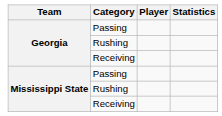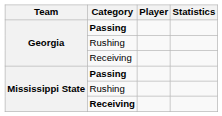(110, 27) normal -> (108, 27) bold
(110, 73) normal -> (108, 73) bold
(114, 104) normal -> (112, 104) bold
